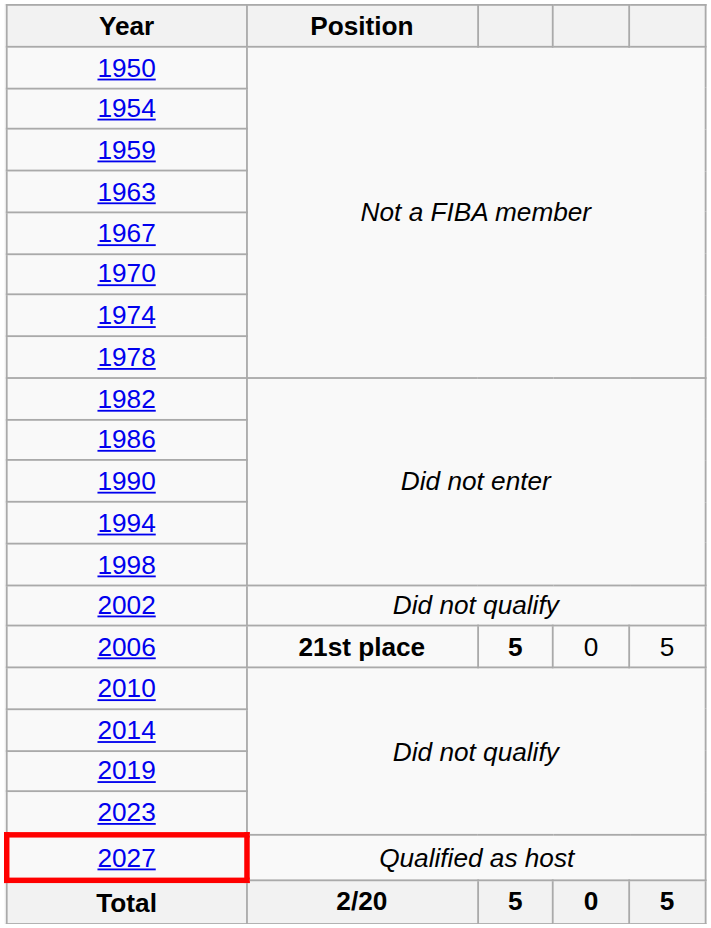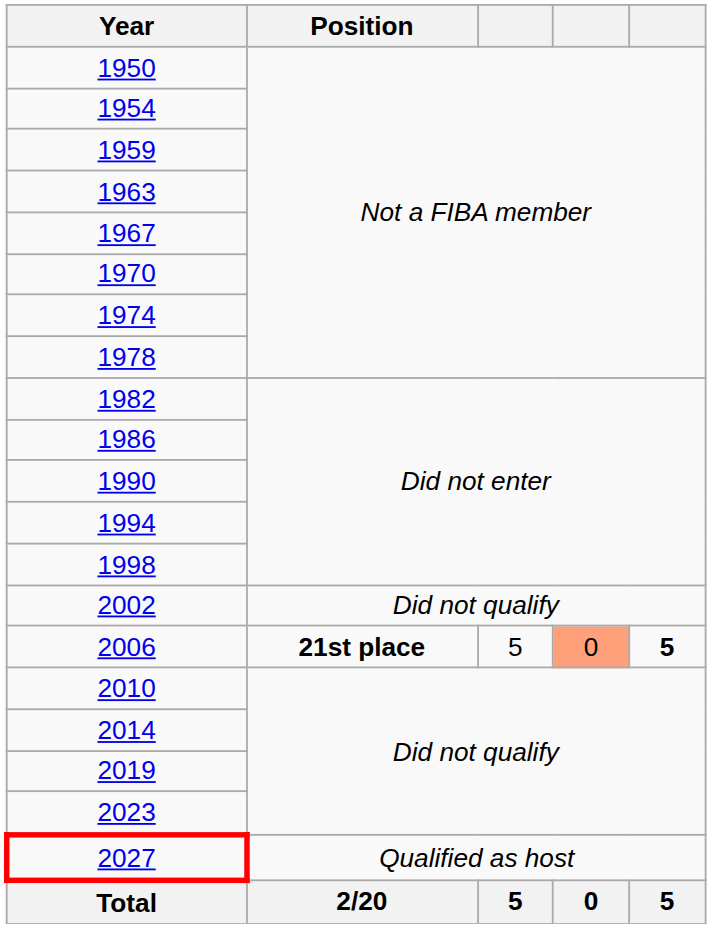(515, 647) bold -> (515, 647) normal
(591, 647) no background -> (591, 647) lightsalmon background
(667, 647) normal -> (667, 647) bold
